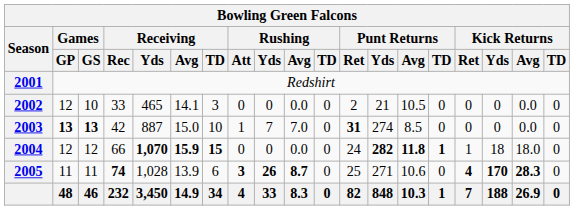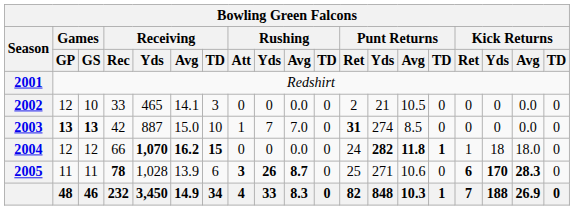(187, 149) 15.9 -> (187, 149) 16.2
(118, 171) 74 -> (118, 171) 78
(469, 171) 4 -> (469, 171) 6
